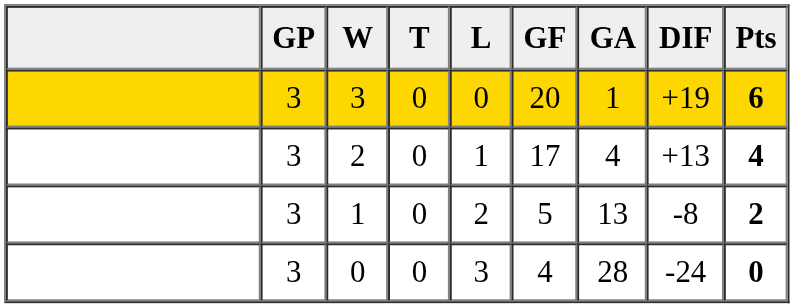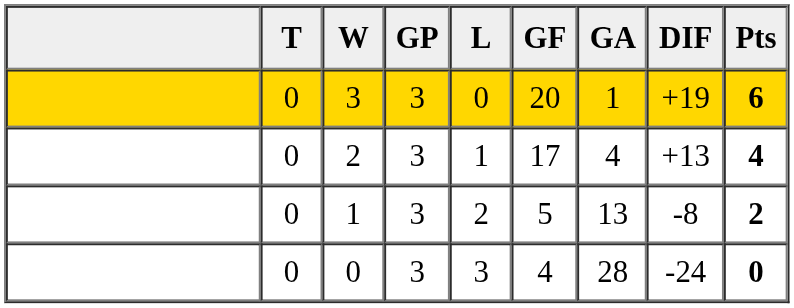columns swapped: (294, 37) <-> (419, 37)
